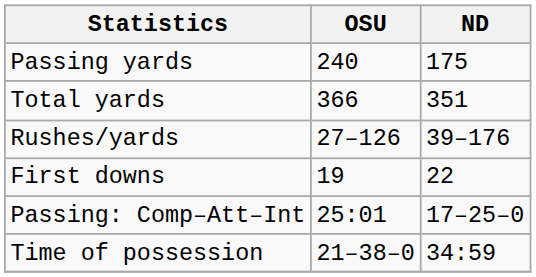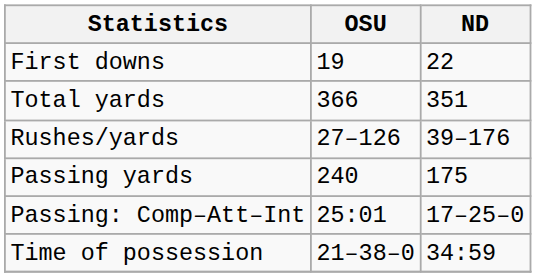rows swapped: (88, 177) <-> (102, 63)
